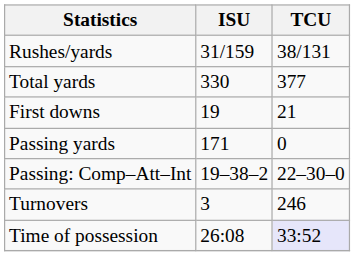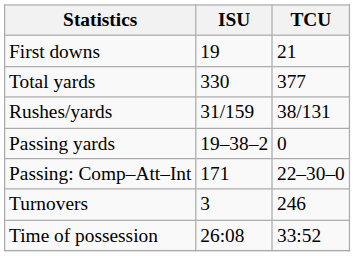rows swapped: (55, 112) <-> (61, 50)
(215, 143) 171 -> (234, 143) 19–38–2
(234, 173) 19–38–2 -> (215, 173) 171
(299, 235) lavender background -> (299, 235) no background
